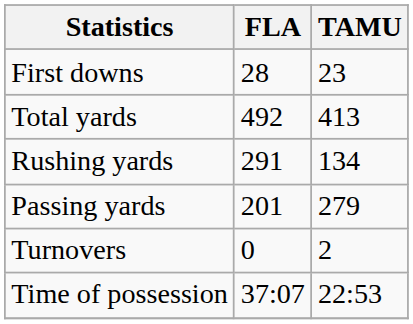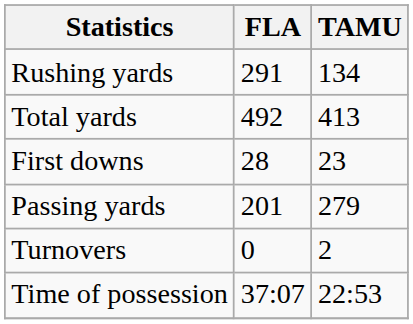rows swapped: (77, 71) <-> (92, 160)
